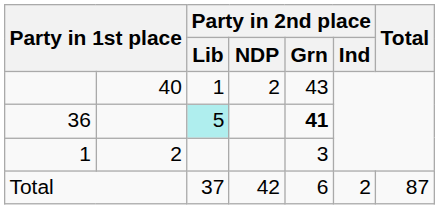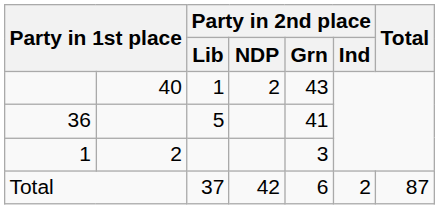(219, 120) paleturquoise background -> (219, 120) no background
(317, 120) bold -> (317, 120) normal
